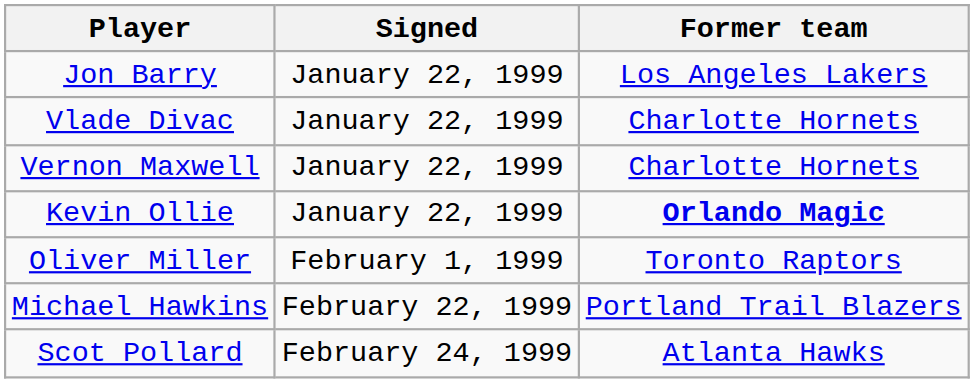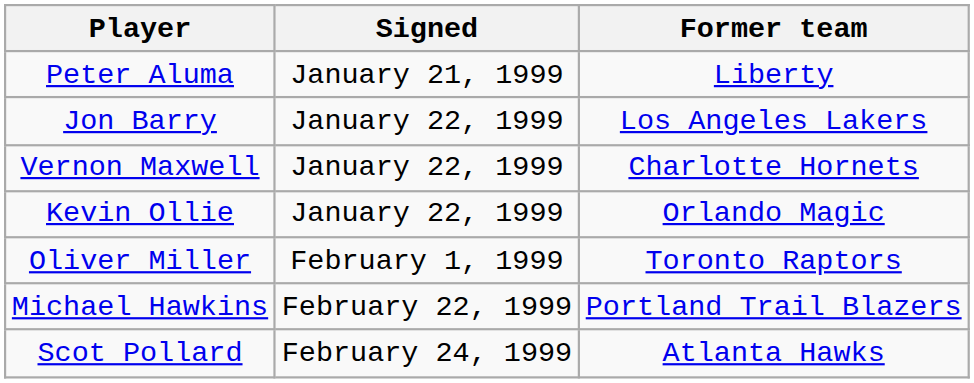+ row: (140, 75)
- row: (140, 121)
(774, 214) bold -> (774, 214) normal
